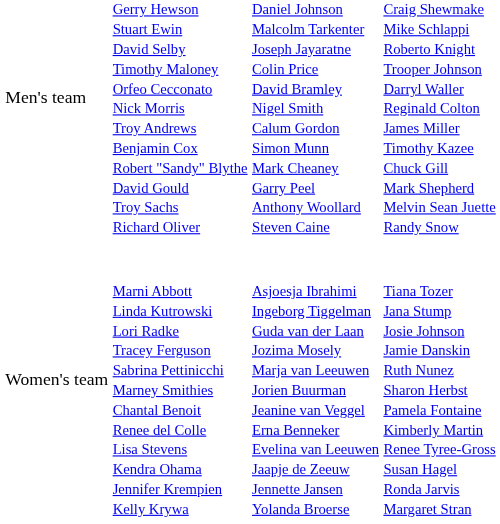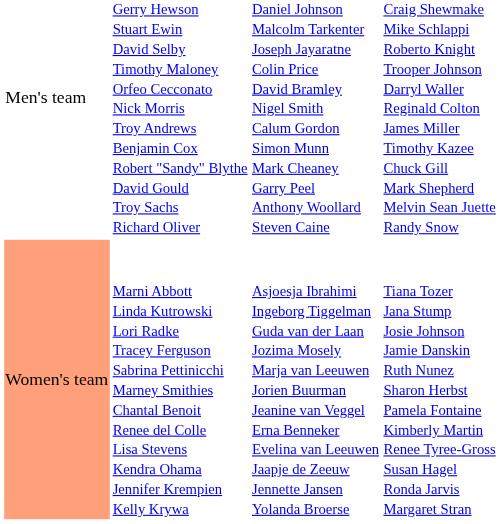(57, 379) no background -> (57, 379) lightsalmon background
